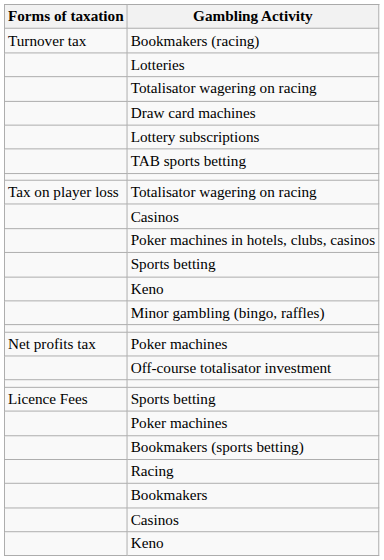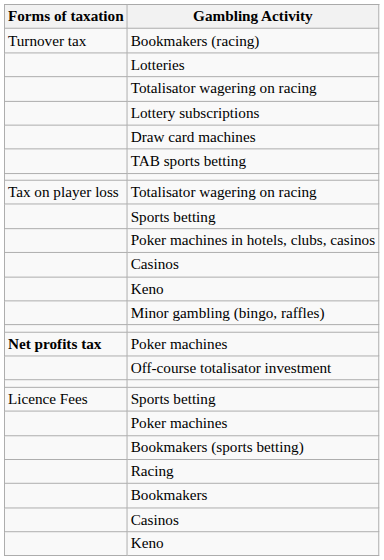(193, 112) Draw card machines -> (195, 112) Lottery subscriptions
(195, 137) Lottery subscriptions -> (193, 137) Draw card machines
(155, 216) Casinos -> (173, 216) Sports betting
(173, 264) Sports betting -> (155, 264) Casinos
(52, 343) normal -> (55, 343) bold
